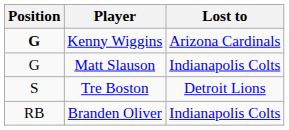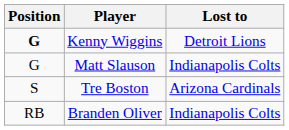(225, 40) Arizona Cardinals -> (225, 40) Detroit Lions
(225, 88) Detroit Lions -> (225, 88) Arizona Cardinals
